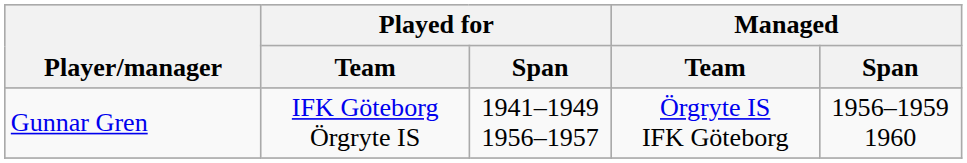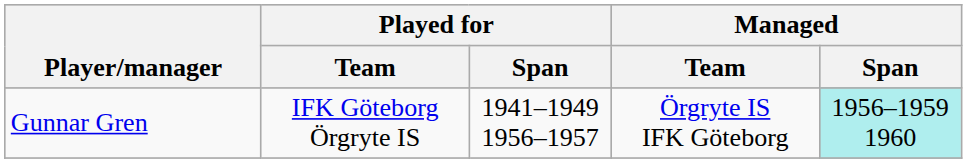(890, 122) no background -> (890, 122) paleturquoise background
